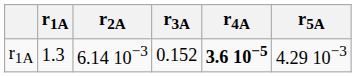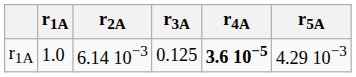(53, 55) 1.3 -> (53, 55) 1.0
(177, 55) 0.152 -> (177, 55) 0.125
